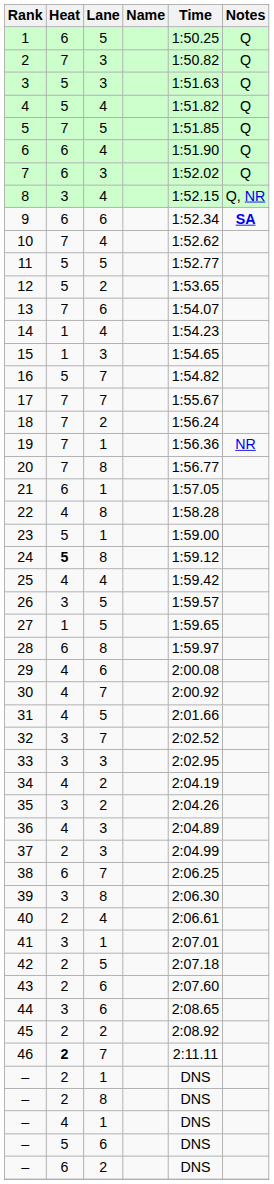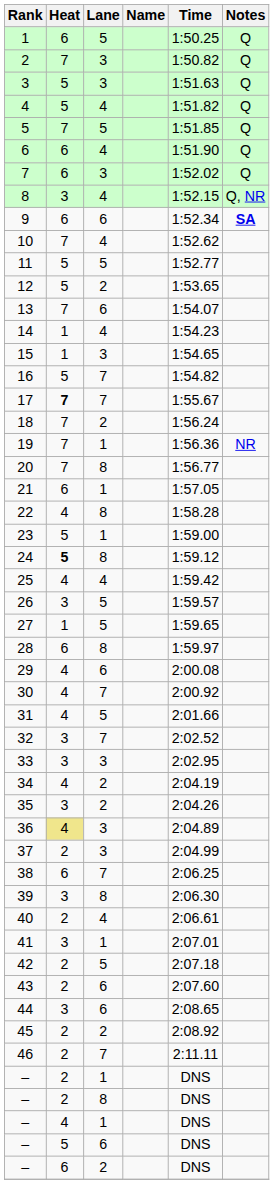(65, 399) normal -> (65, 399) bold
(65, 828) no background -> (65, 828) khaki background
(65, 1054) bold -> (65, 1054) normal
